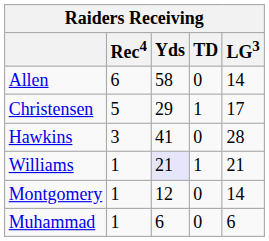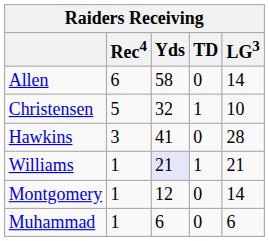(164, 108) 29 -> (164, 108) 32
(235, 108) 17 -> (235, 108) 10
